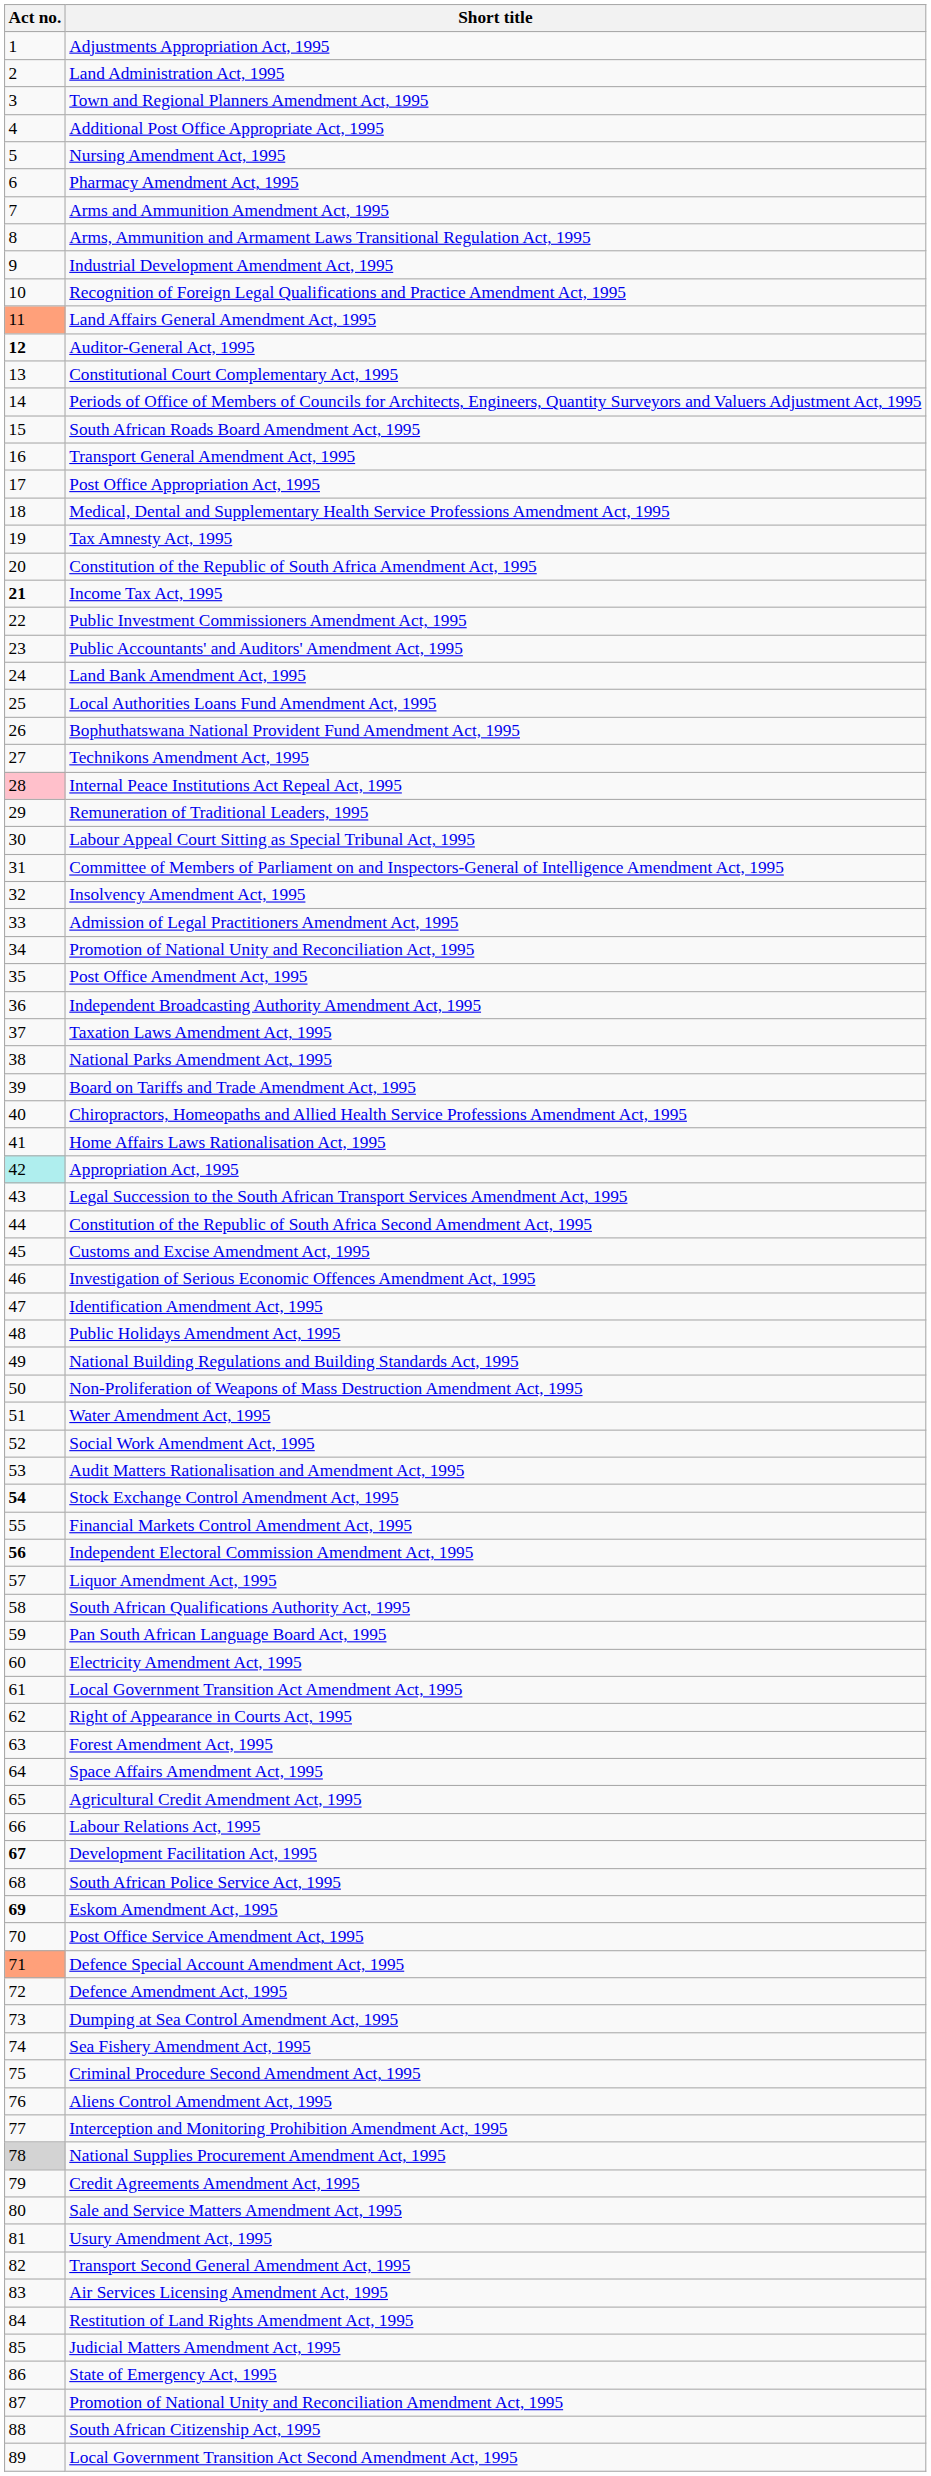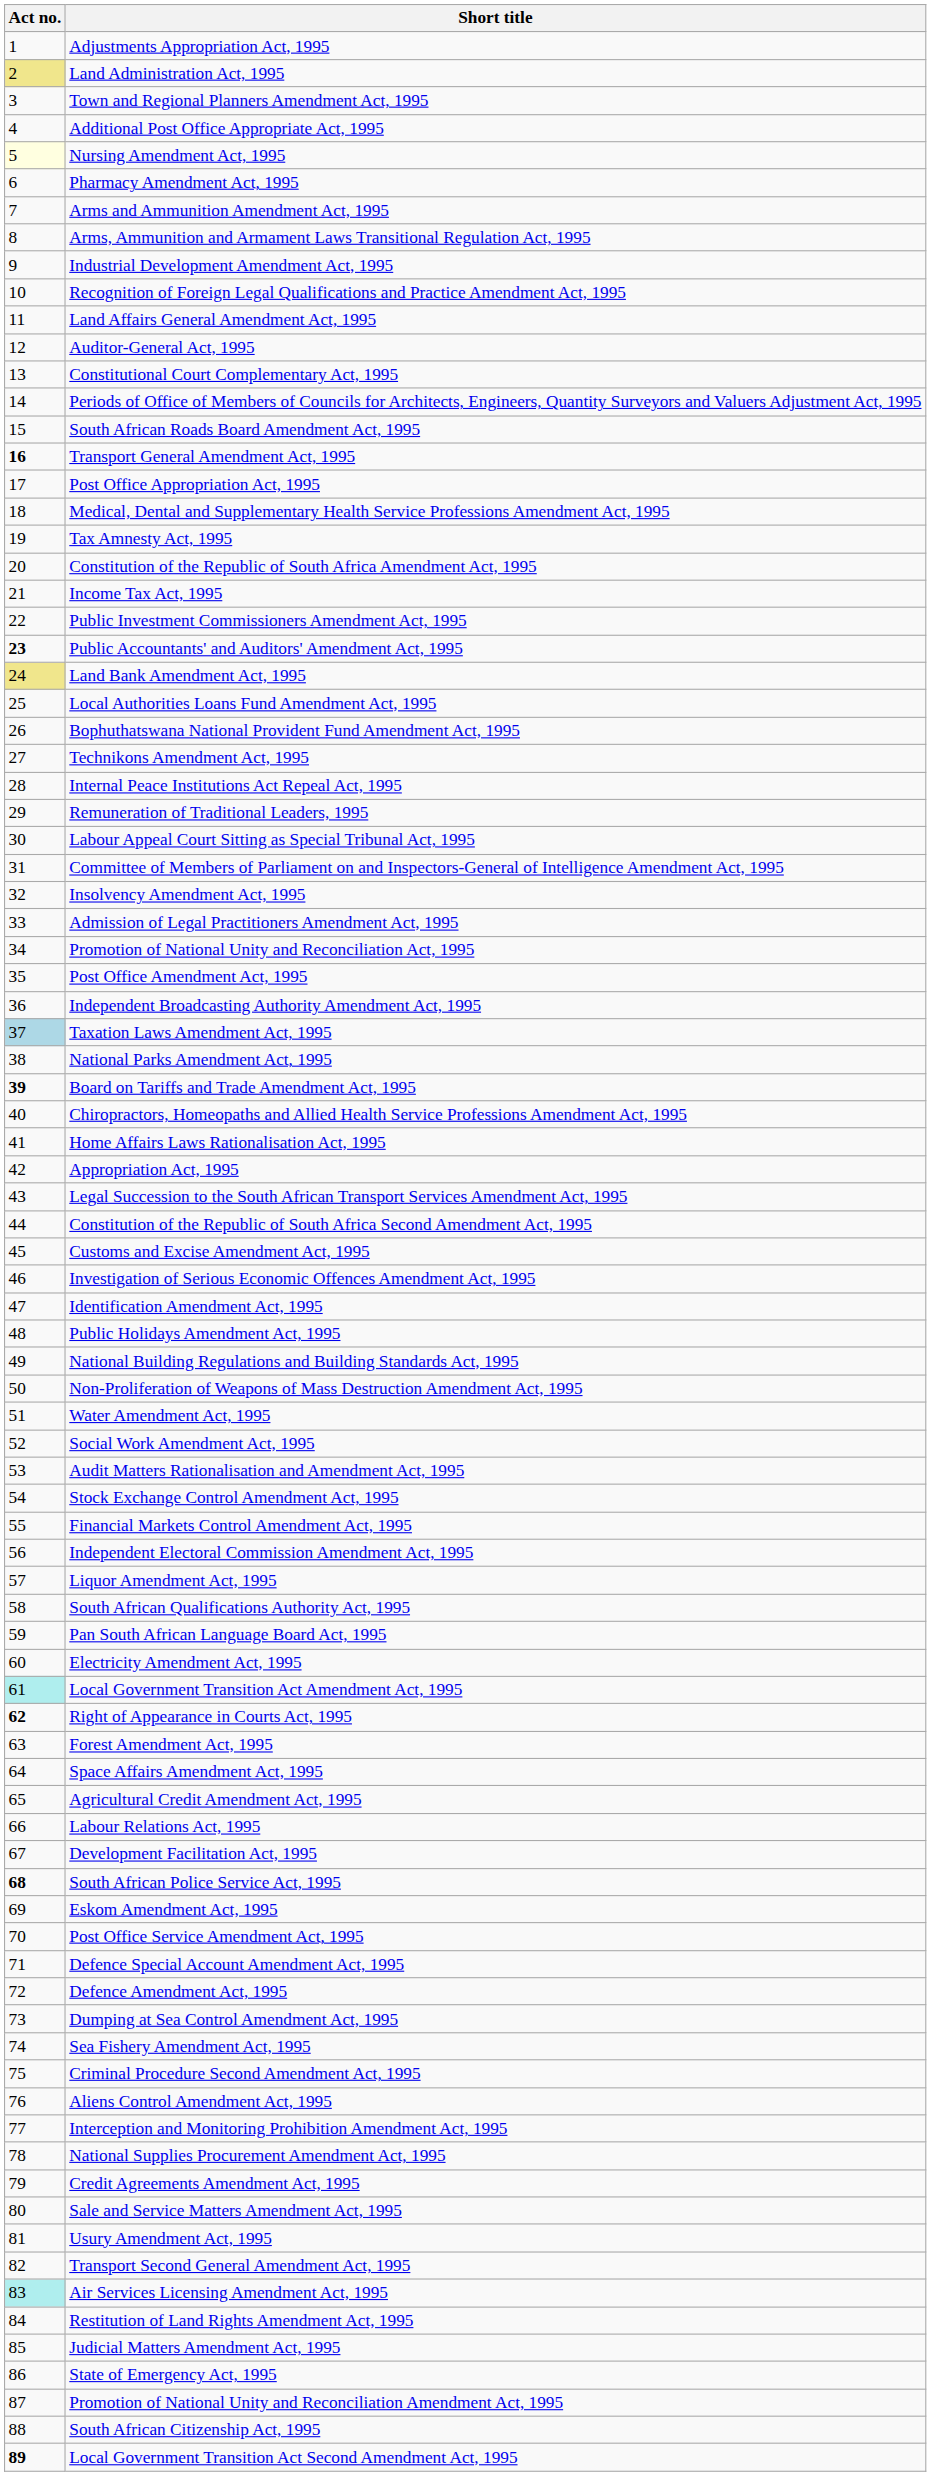(13, 73) no background -> (13, 73) khaki background
(13, 155) no background -> (13, 155) lightyellow background
(17, 319) lightsalmon background -> (17, 319) no background
(17, 347) bold -> (17, 347) normal
(17, 456) normal -> (17, 456) bold
(17, 593) bold -> (17, 593) normal
(17, 648) normal -> (17, 648) bold
(17, 675) no background -> (17, 675) khaki background
(17, 785) pink background -> (17, 785) no background
(17, 1032) no background -> (17, 1032) lightblue background
(17, 1086) normal -> (17, 1086) bold
(17, 1169) paleturquoise background -> (17, 1169) no background
(17, 1498) bold -> (17, 1498) normal
(17, 1552) bold -> (17, 1552) normal
(17, 1689) no background -> (17, 1689) paleturquoise background
(17, 1717) normal -> (17, 1717) bold
(17, 1854) bold -> (17, 1854) normal
(17, 1881) normal -> (17, 1881) bold
(17, 1909) bold -> (17, 1909) normal
(17, 1963) lightsalmon background -> (17, 1963) no background
(17, 2155) lightgrey background -> (17, 2155) no background
(17, 2292) no background -> (17, 2292) paleturquoise background
(17, 2457) normal -> (17, 2457) bold
